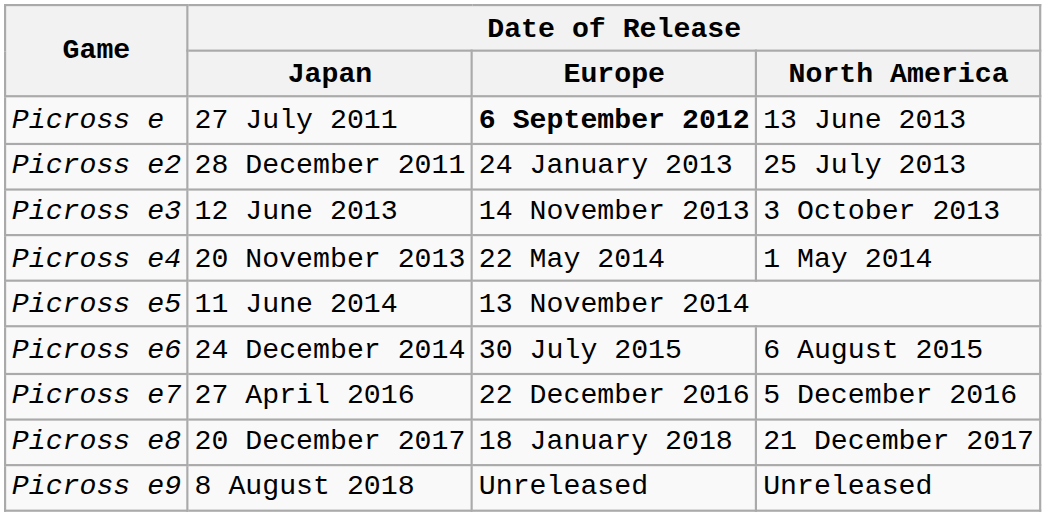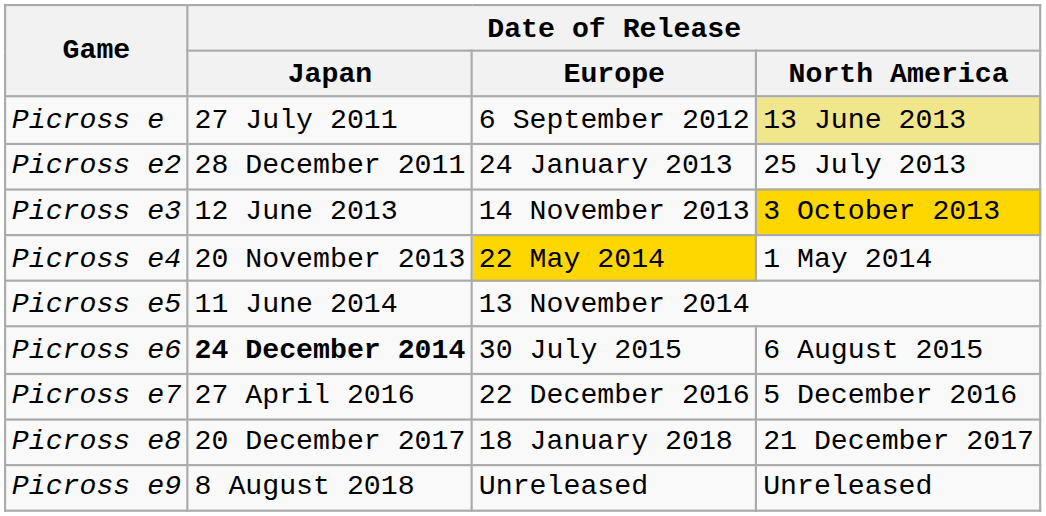(614, 120) bold -> (614, 120) normal
(865, 120) no background -> (865, 120) khaki background
(882, 212) no background -> (882, 212) gold background
(572, 258) no background -> (572, 258) gold background
(330, 350) normal -> (330, 350) bold
